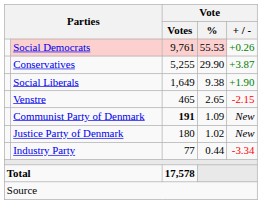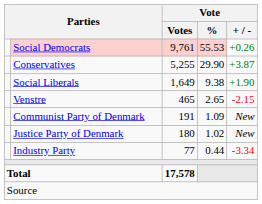(187, 116) bold -> (187, 116) normal
